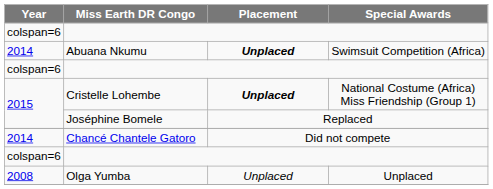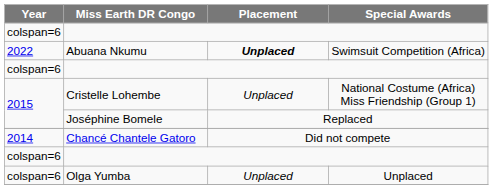(20, 51) 2014 -> (20, 51) 2022
(268, 94) bold -> (268, 94) normal
(20, 175) 2008 -> (34, 175) colspan=6
